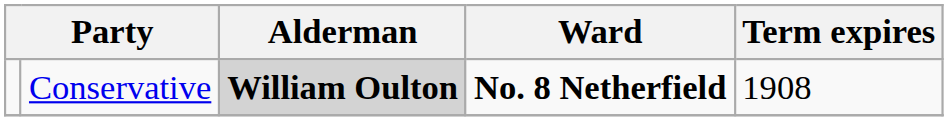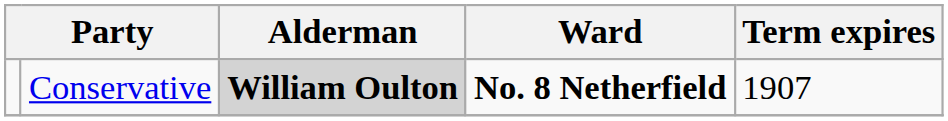(777, 86) 1908 -> (777, 86) 1907
